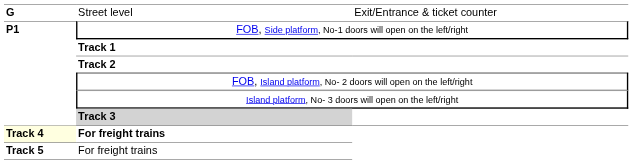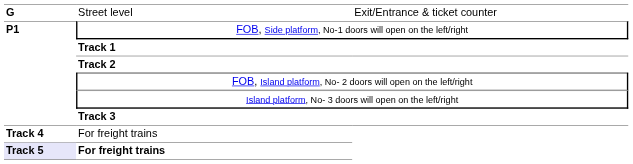(97, 117) lightgrey background -> (97, 117) no background
(25, 134) lightyellow background -> (25, 134) no background
(122, 134) bold -> (118, 134) normal
(25, 151) no background -> (25, 151) lavender background
(118, 151) normal -> (122, 151) bold
